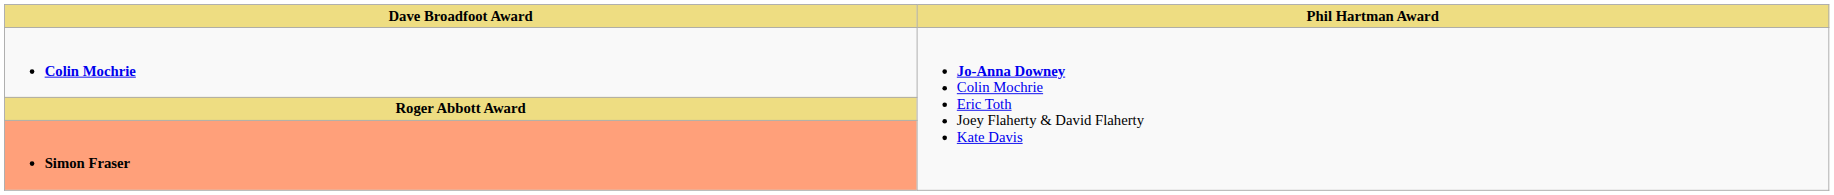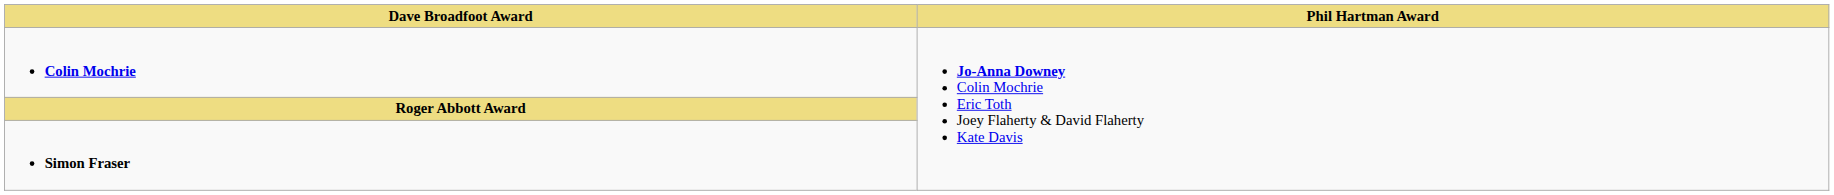(461, 163) lightsalmon background -> (461, 163) no background
